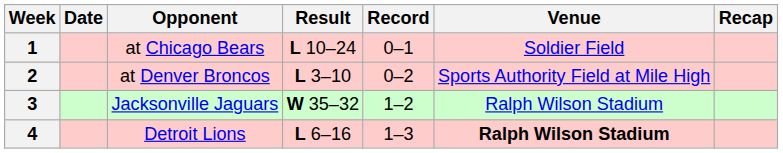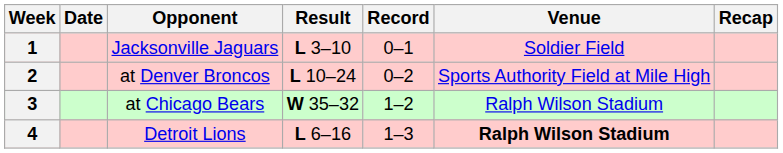(195, 47) at Chicago Bears -> (195, 47) Jacksonville Jaguars
(323, 47) L 10–24 -> (323, 47) L 3–10
(323, 76) L 3–10 -> (323, 76) L 10–24
(195, 104) Jacksonville Jaguars -> (195, 104) at Chicago Bears
